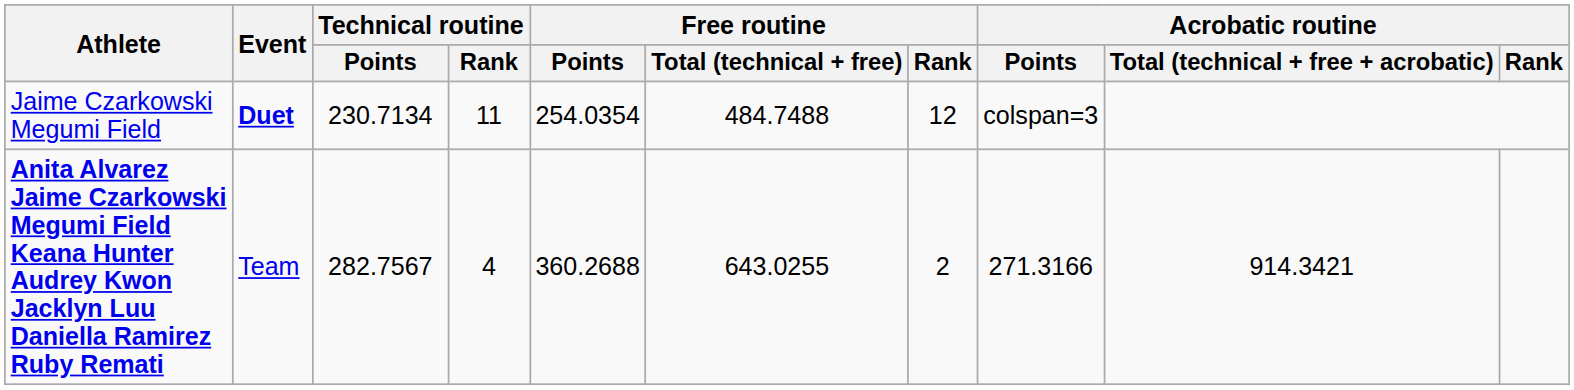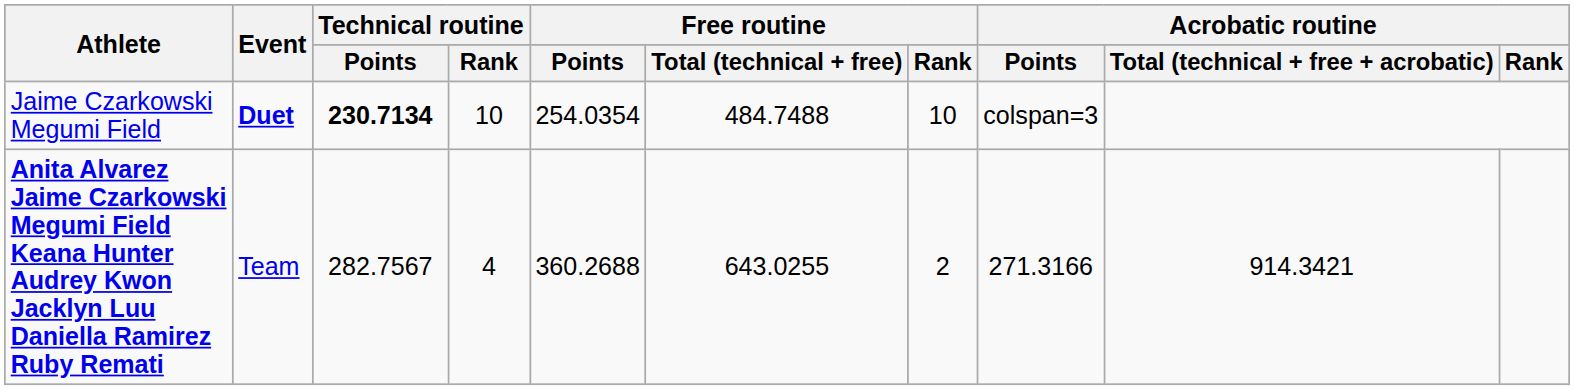(380, 116) normal -> (380, 116) bold
(489, 116) 11 -> (489, 116) 10
(943, 116) 12 -> (943, 116) 10
